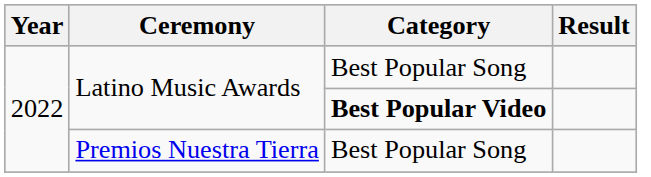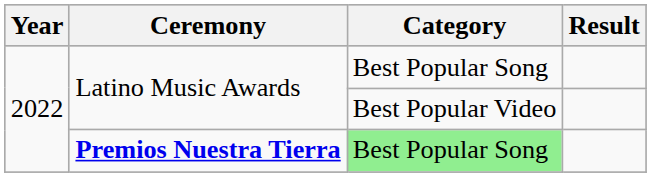(439, 108) bold -> (455, 108) normal
(197, 150) normal -> (208, 150) bold
(429, 150) no background -> (450, 150) lightgreen background
